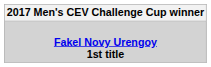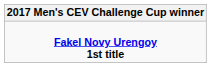(105, 48) lightgrey background -> (105, 48) no background
